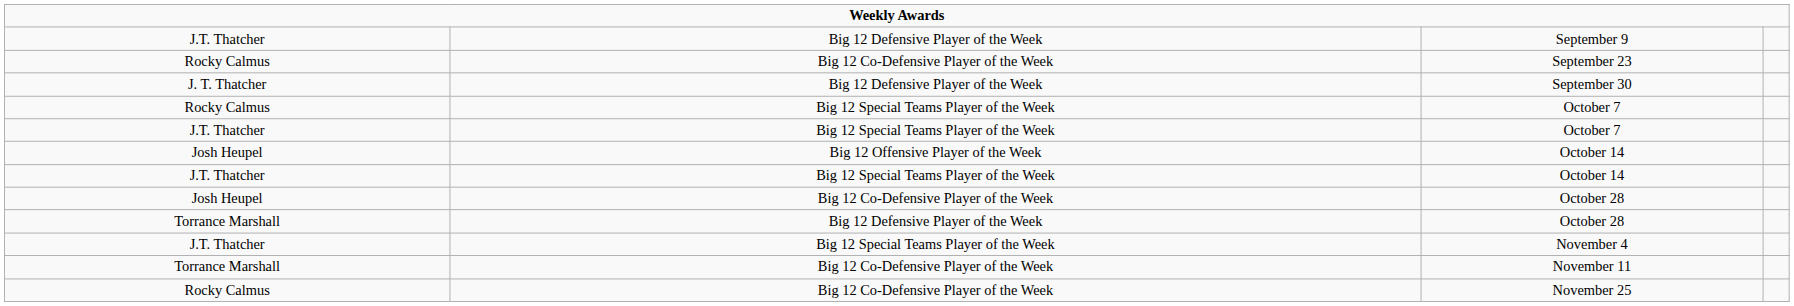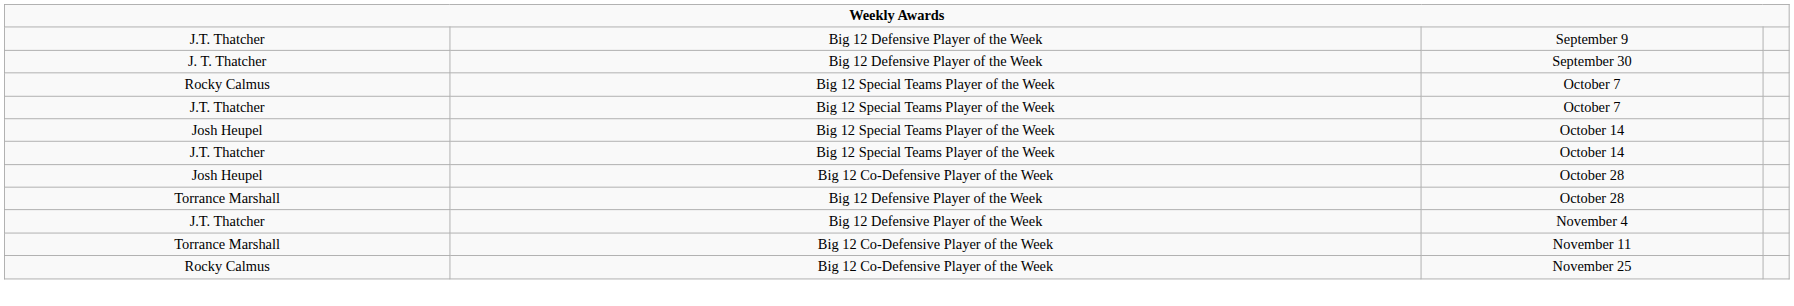- row: (227, 61)
(935, 152) Big 12 Offensive Player of the Week -> (935, 130) Big 12 Special Teams Player of the Week
(935, 244) Big 12 Special Teams Player of the Week -> (935, 221) Big 12 Defensive Player of the Week
